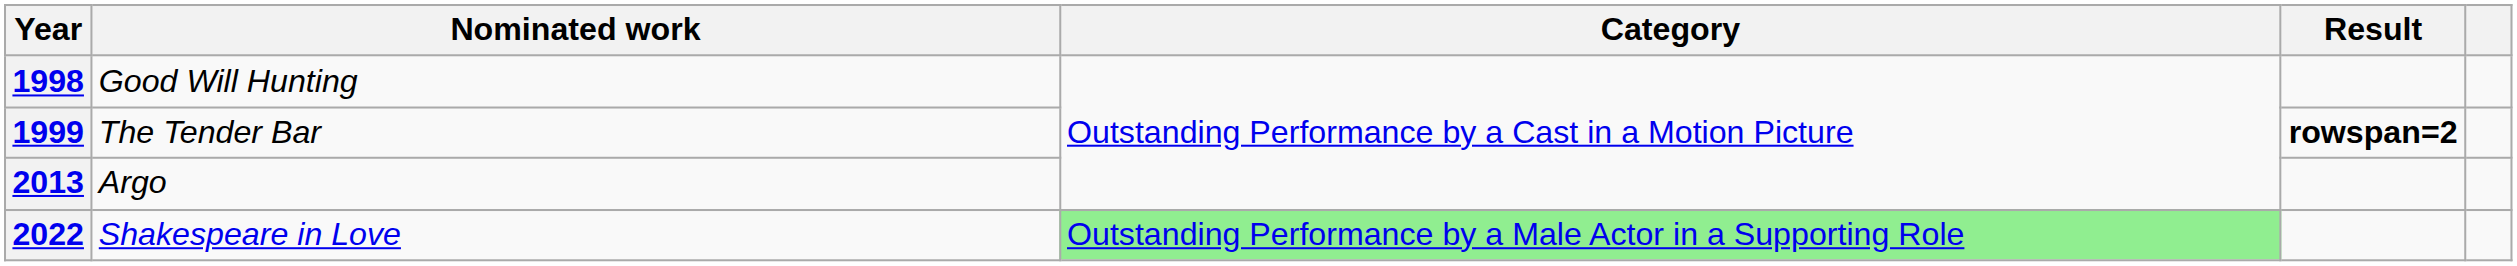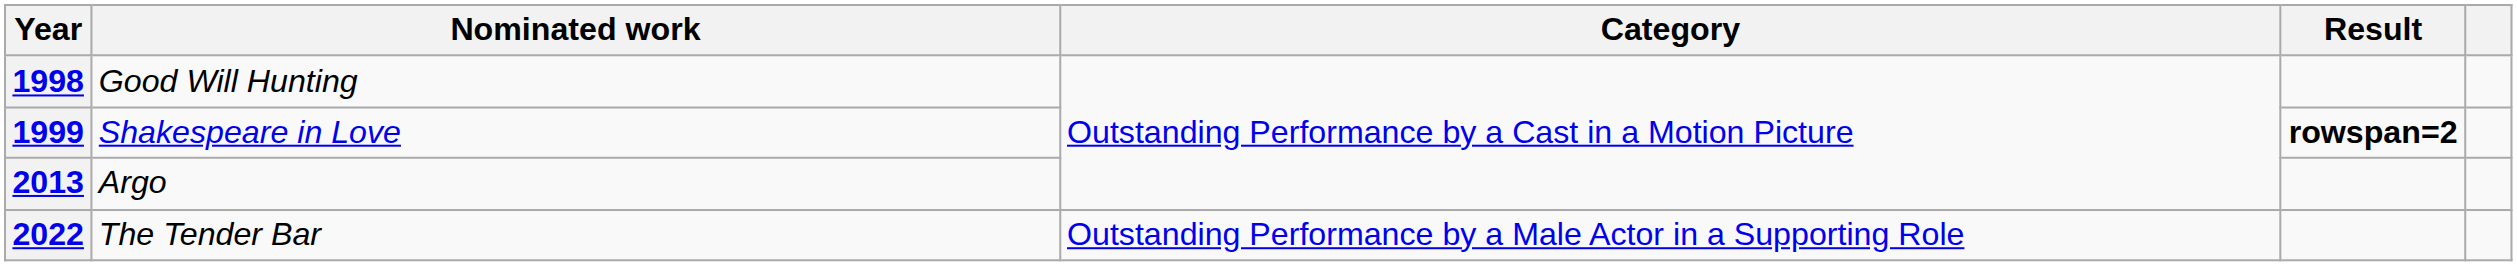(210, 132) The Tender Bar -> (250, 132) Shakespeare in Love
(250, 234) Shakespeare in Love -> (210, 234) The Tender Bar
(1516, 234) lightgreen background -> (1516, 234) no background
